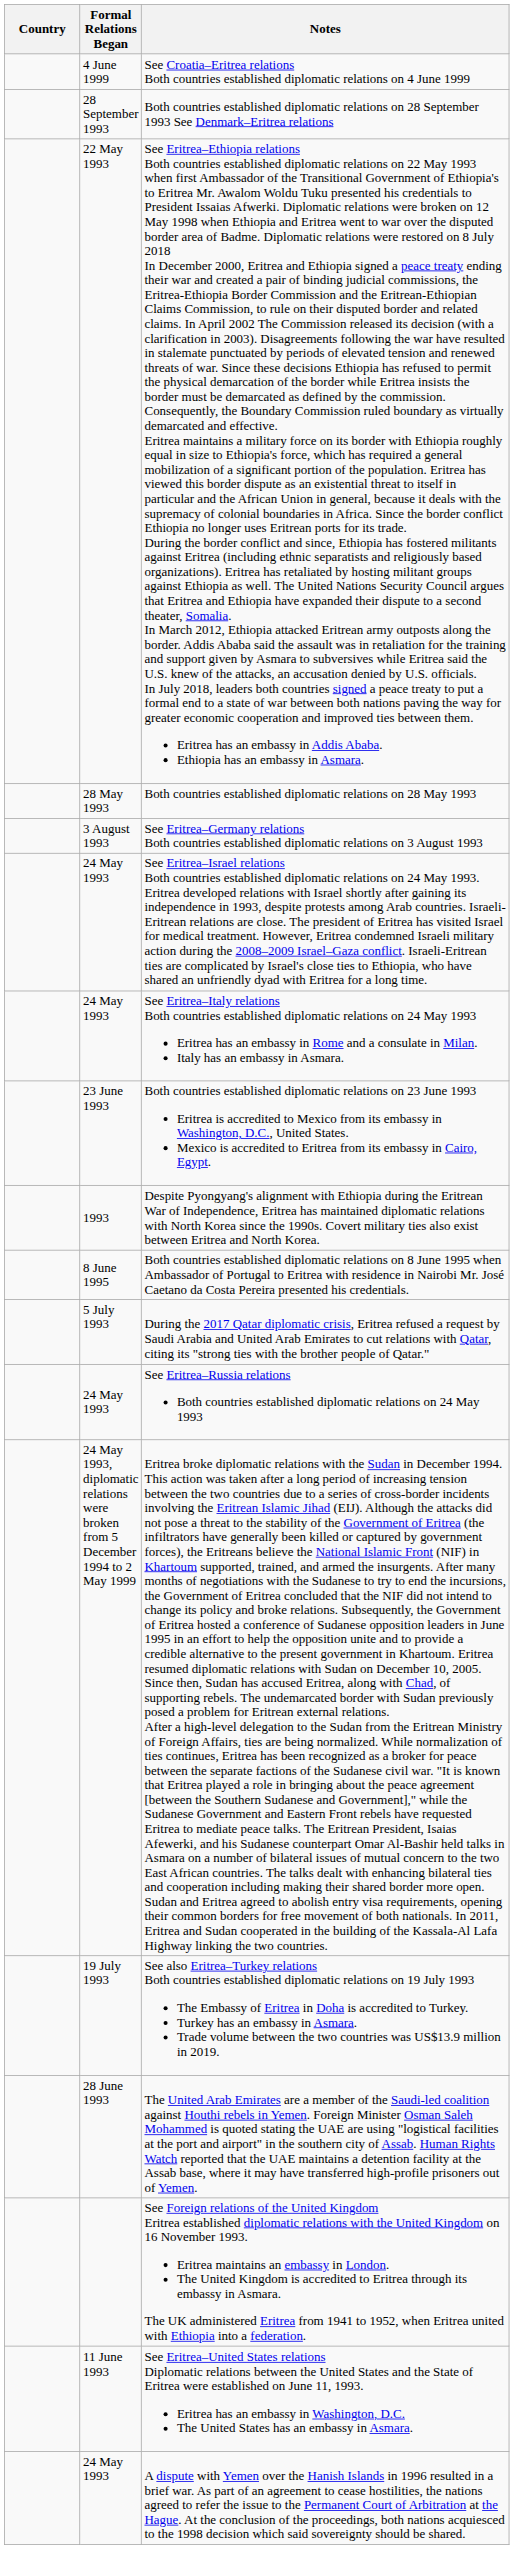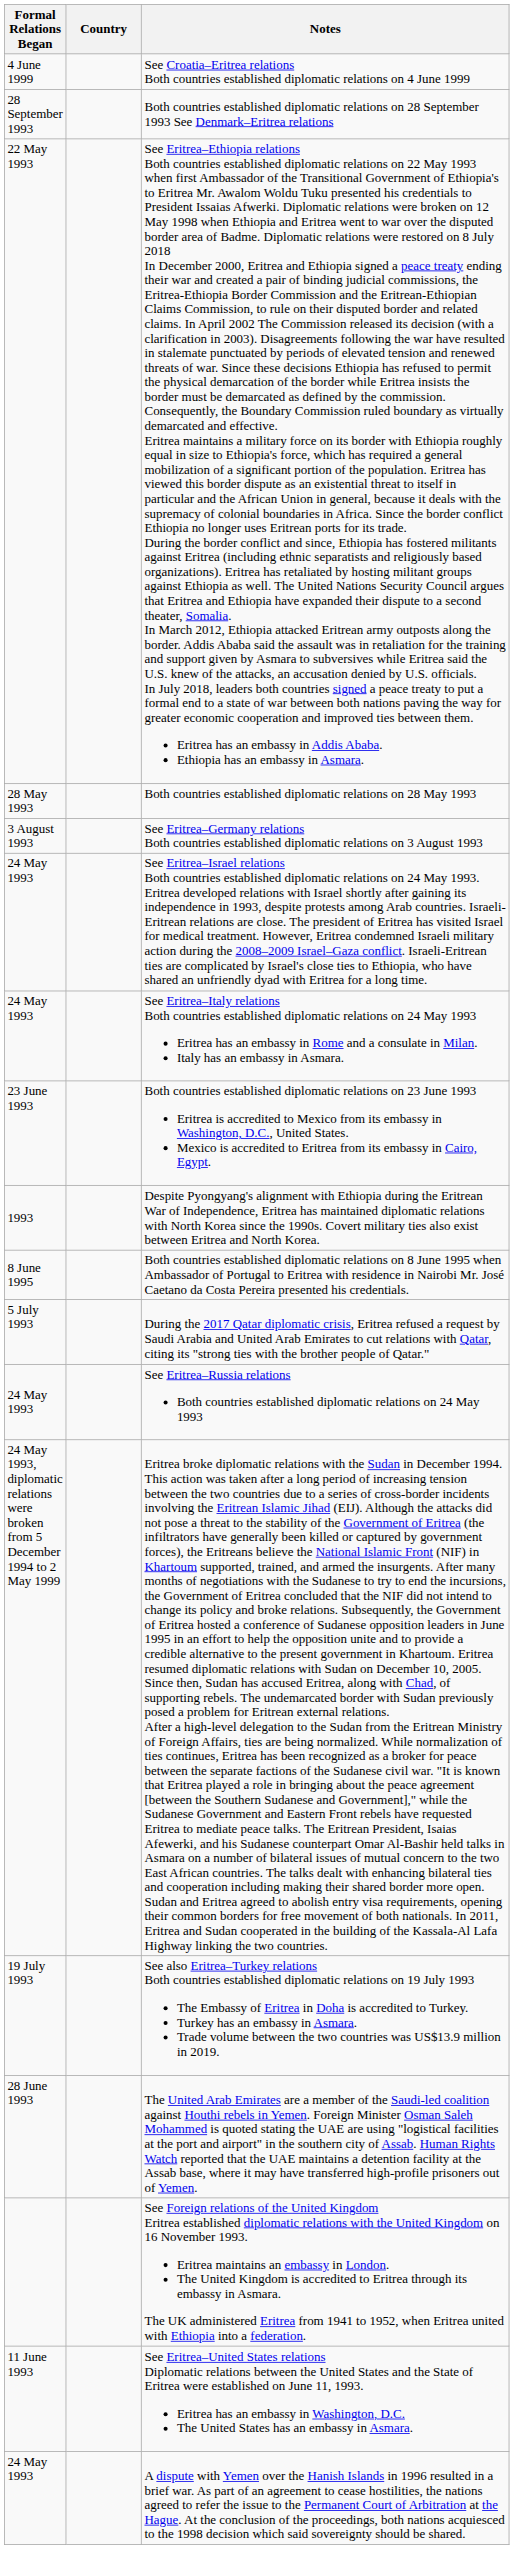columns swapped: (42, 29) <-> (111, 29)
